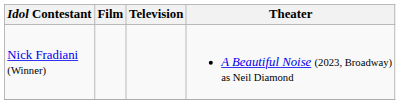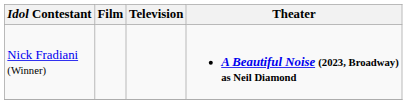(291, 69) normal -> (294, 69) bold
